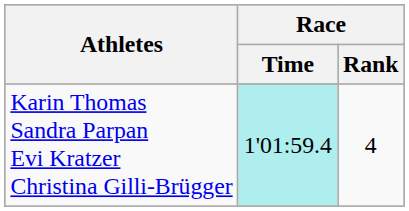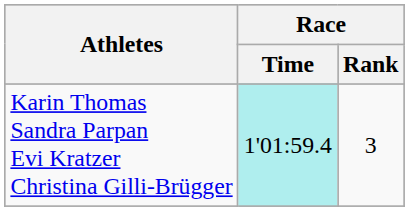(371, 144) 4 -> (371, 144) 3
